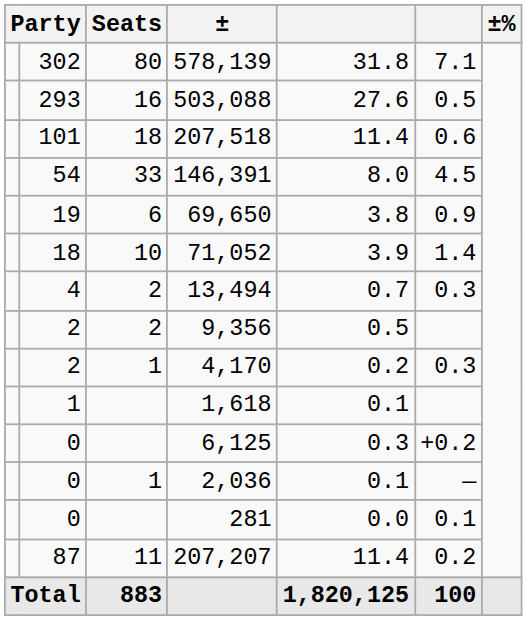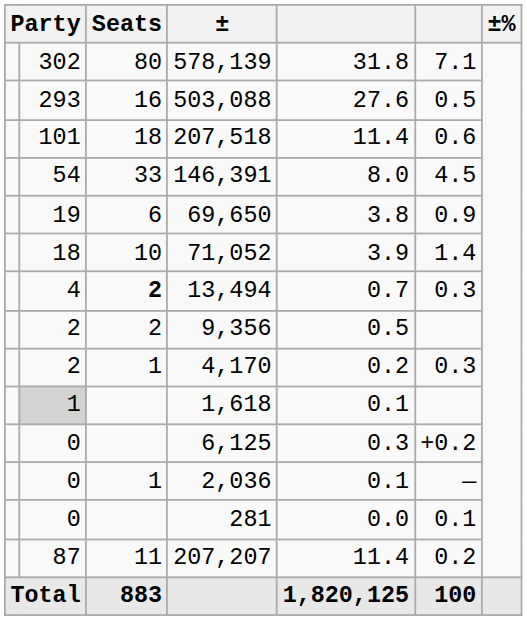(155, 291) normal -> (155, 291) bold
(74, 405) no background -> (74, 405) lightgrey background
